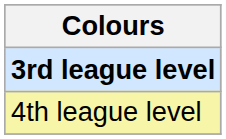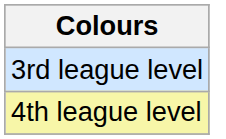(113, 69) bold -> (107, 69) normal
